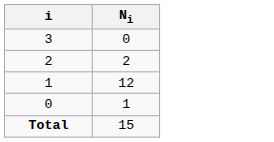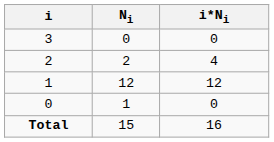+ column: (214, 17)
